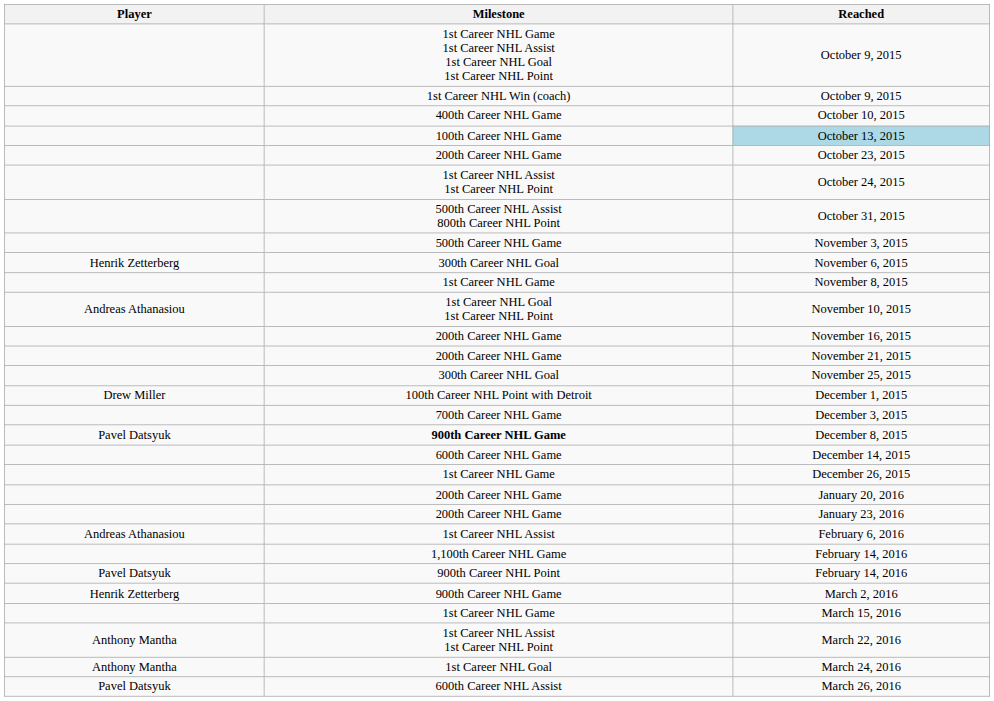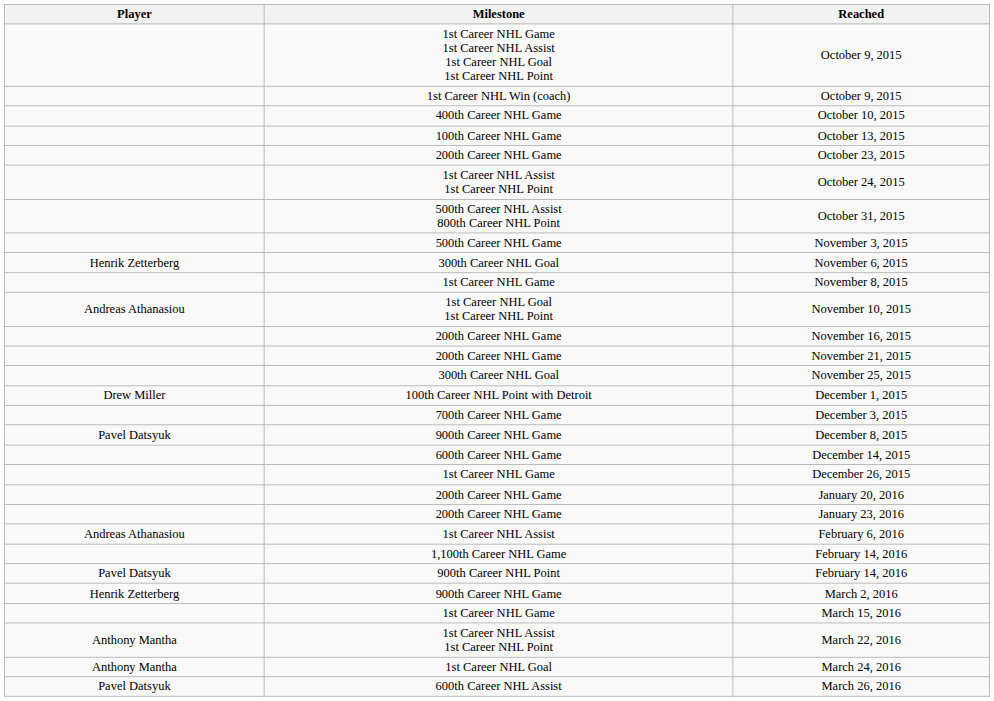(861, 135) lightblue background -> (861, 135) no background
(499, 435) bold -> (499, 435) normal
